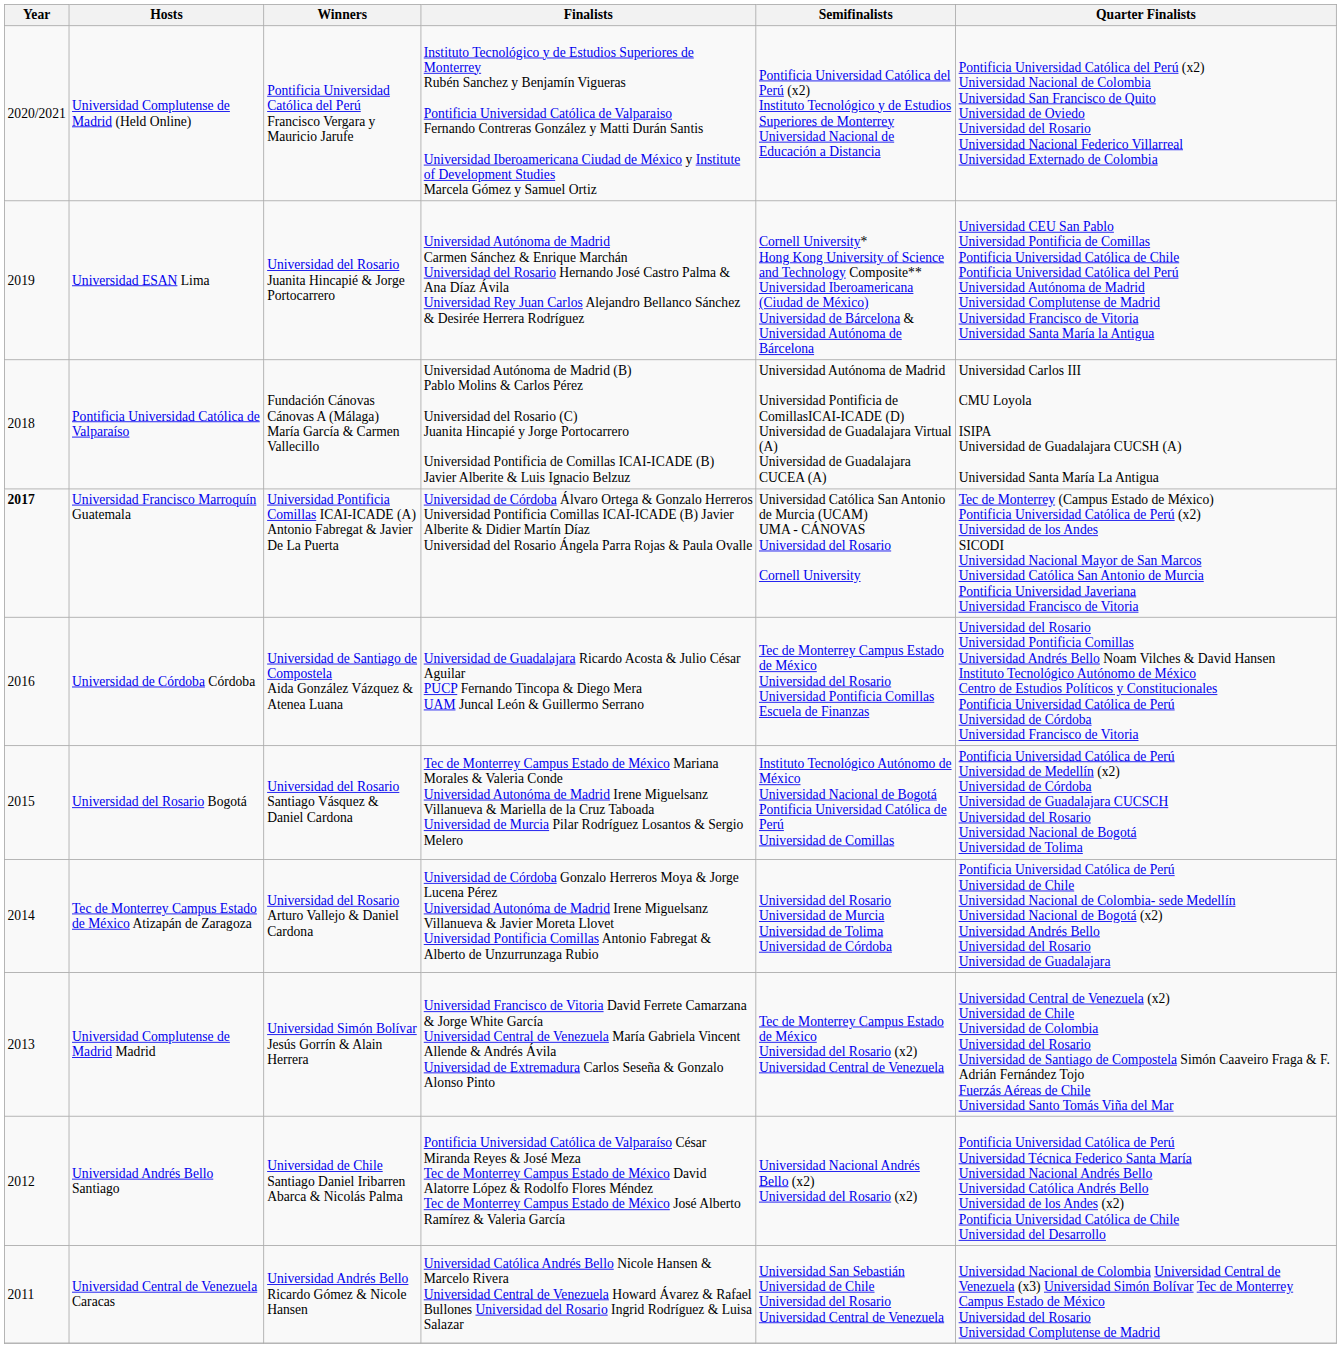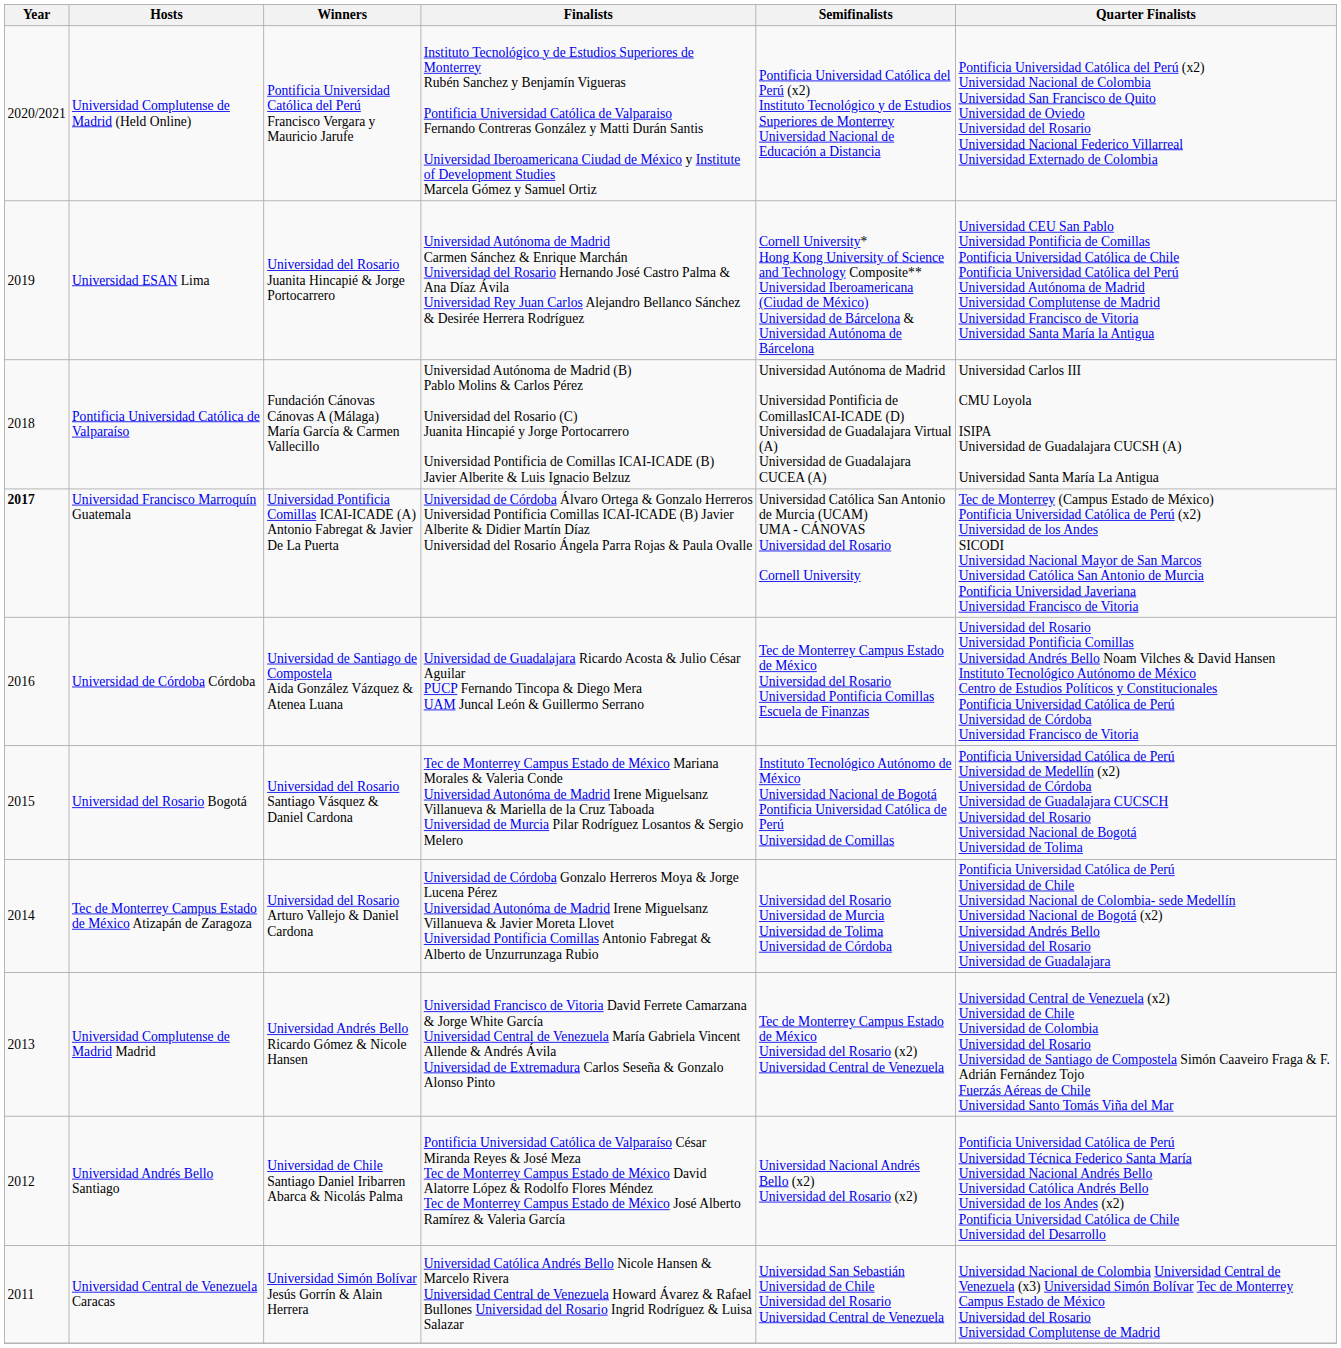(342, 1044) Universidad Simón Bolívar Jesús Gorrín & Alain Herrera -> (338, 1044) Universidad Andrés Bello Ricardo Gómez & Nicole Hansen
(338, 1294) Universidad Andrés Bello Ricardo Gómez & Nicole Hansen -> (342, 1294) Universidad Simón Bolívar Jesús Gorrín & Alain Herrera
